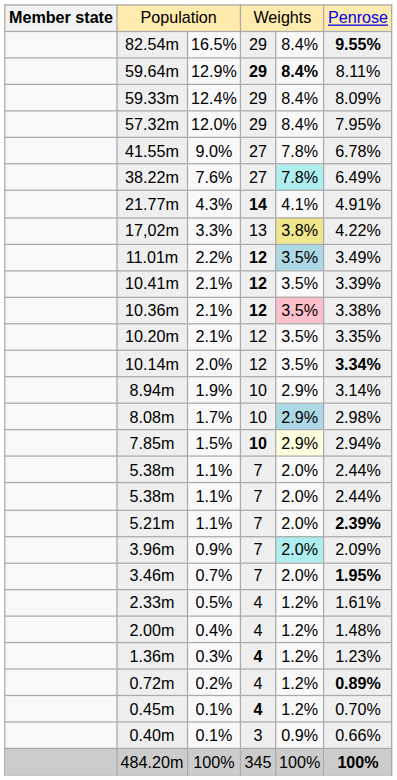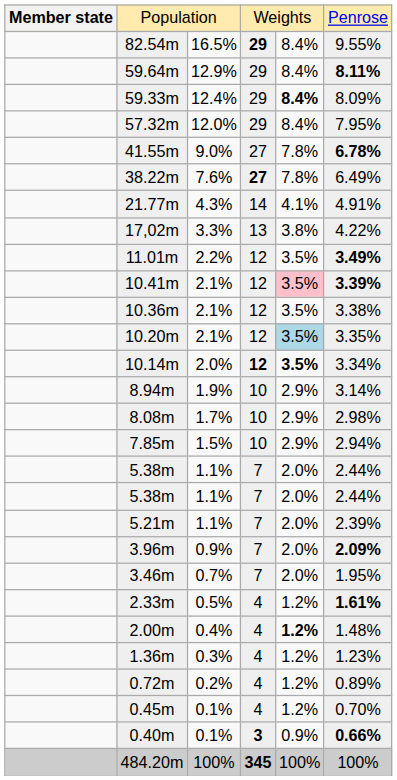(258, 45) normal -> (258, 45) bold
(358, 45) bold -> (358, 45) normal
(258, 71) bold -> (258, 71) normal
(300, 71) bold -> (300, 71) normal
(358, 71) normal -> (358, 71) bold
(300, 98) normal -> (300, 98) bold
(358, 151) normal -> (358, 151) bold
(258, 178) normal -> (258, 178) bold
(300, 178) paleturquoise background -> (300, 178) no background
(258, 204) bold -> (258, 204) normal
(300, 231) khaki background -> (300, 231) no background
(258, 257) bold -> (258, 257) normal
(300, 257) lightblue background -> (300, 257) no background
(358, 257) normal -> (358, 257) bold
(258, 284) bold -> (258, 284) normal
(300, 284) no background -> (300, 284) pink background
(358, 284) normal -> (358, 284) bold
(258, 310) bold -> (258, 310) normal
(300, 310) pink background -> (300, 310) no background
(300, 337) no background -> (300, 337) lightblue background
(258, 364) normal -> (258, 364) bold
(300, 364) normal -> (300, 364) bold
(358, 364) bold -> (358, 364) normal
(300, 417) lightblue background -> (300, 417) no background
(258, 443) bold -> (258, 443) normal
(300, 443) lightyellow background -> (300, 443) no background
(358, 523) bold -> (358, 523) normal
(300, 550) paleturquoise background -> (300, 550) no background
(358, 550) normal -> (358, 550) bold
(358, 576) bold -> (358, 576) normal
(358, 603) normal -> (358, 603) bold
(300, 629) normal -> (300, 629) bold
(258, 656) bold -> (258, 656) normal
(358, 682) bold -> (358, 682) normal
(258, 709) bold -> (258, 709) normal
(258, 736) normal -> (258, 736) bold
(358, 736) normal -> (358, 736) bold
(258, 762) normal -> (258, 762) bold
(358, 762) bold -> (358, 762) normal
